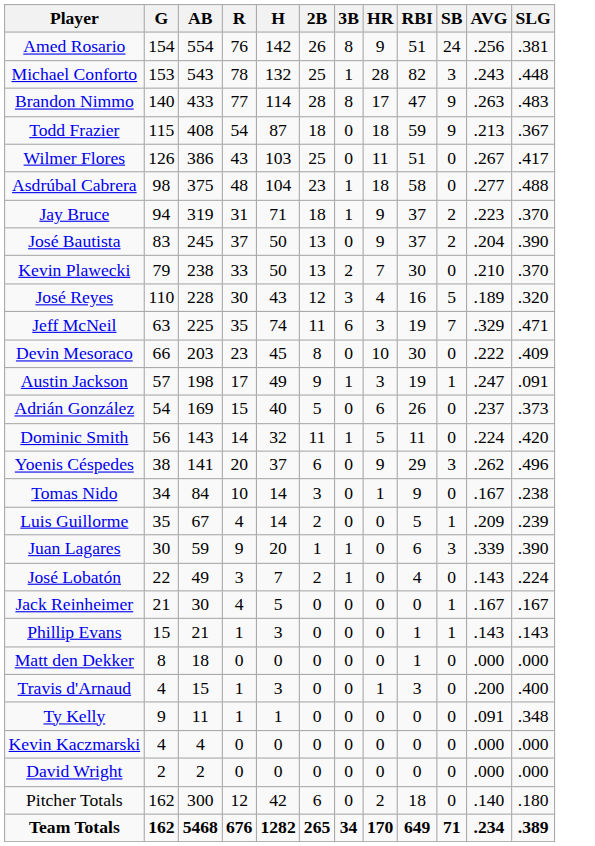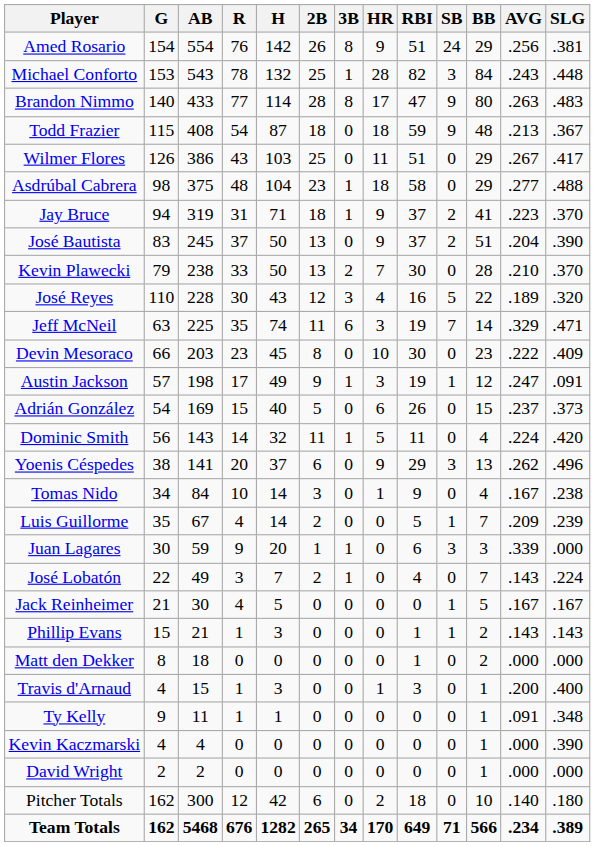+ column: (484, 18)
(533, 548) .390 -> (568, 548) .000
(533, 744) .000 -> (568, 744) .390
